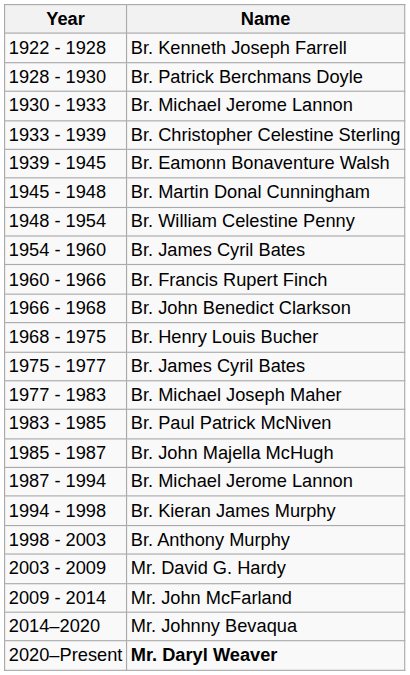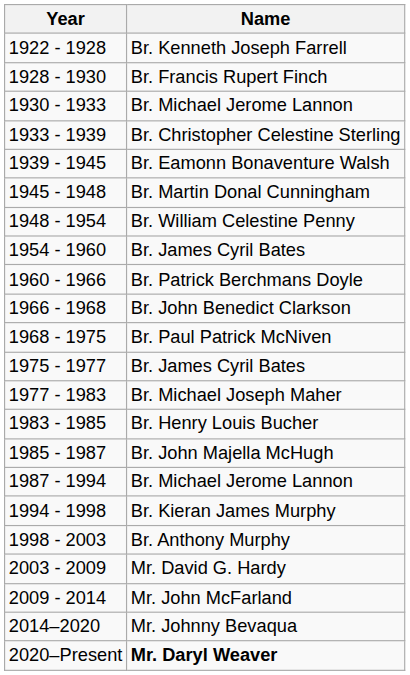(247, 76) Br. Patrick Berchmans Doyle -> (229, 76) Br. Francis Rupert Finch
(229, 279) Br. Francis Rupert Finch -> (247, 279) Br. Patrick Berchmans Doyle
(225, 337) Br. Henry Louis Bucher -> (231, 337) Br. Paul Patrick McNiven
(231, 423) Br. Paul Patrick McNiven -> (225, 423) Br. Henry Louis Bucher
